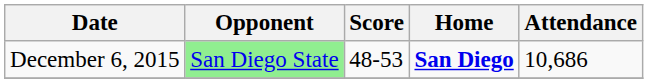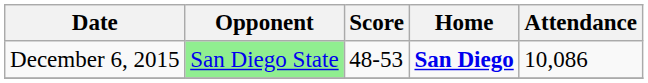(556, 59) 10,686 -> (556, 59) 10,086
